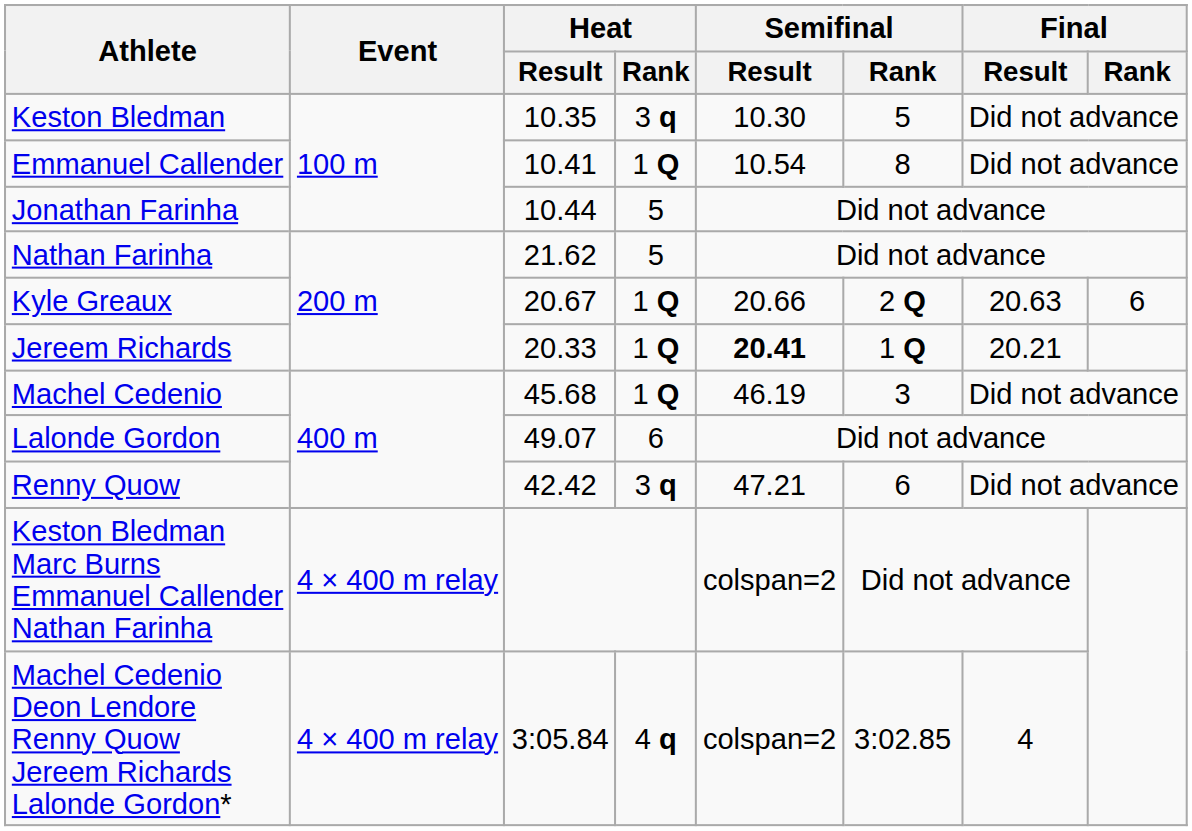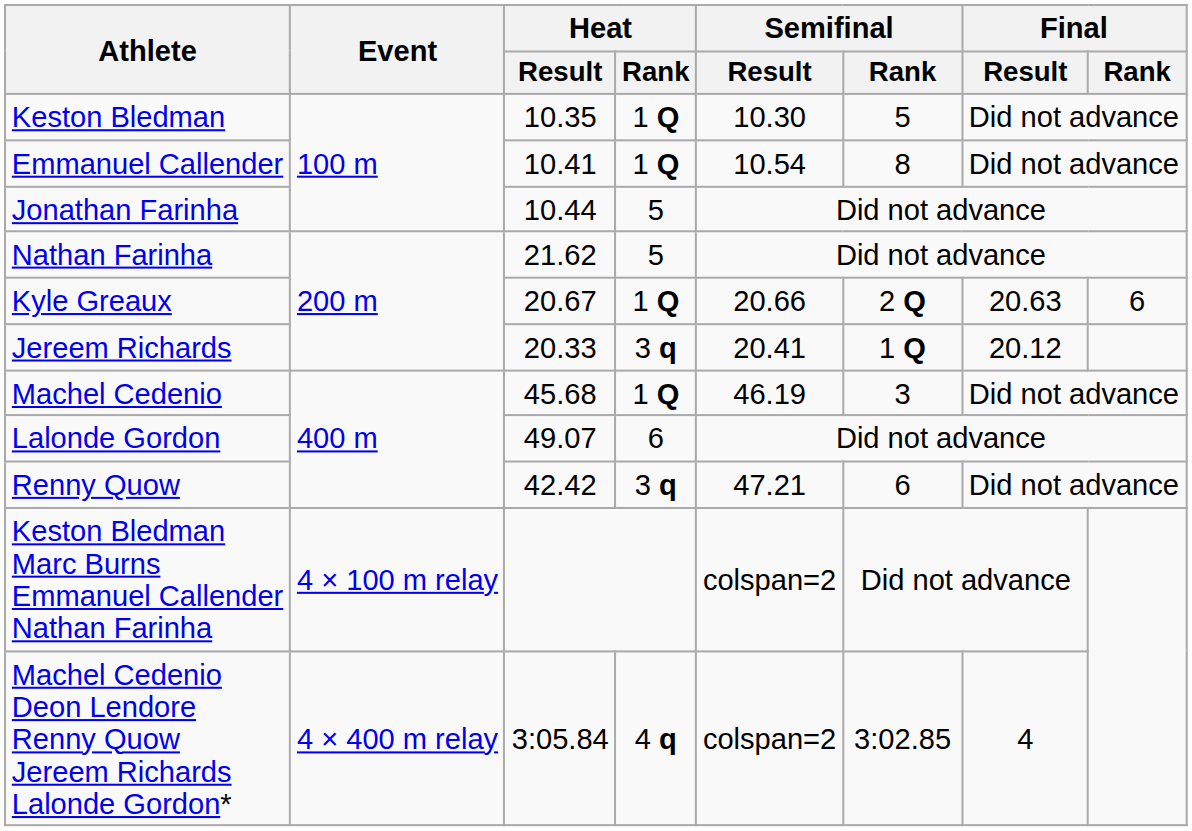(656, 118) 3 q -> (656, 118) 1 Q
(656, 347) 1 Q -> (656, 347) 3 q
(770, 347) bold -> (770, 347) normal
(1025, 347) 20.21 -> (1025, 347) 20.12
(398, 580) 4 × 400 m relay -> (398, 580) 4 × 100 m relay
